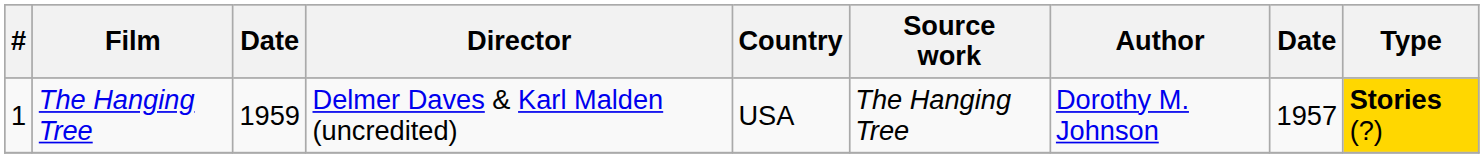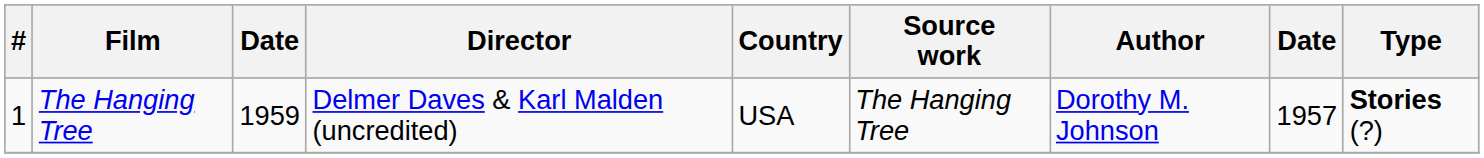(1396, 115) gold background -> (1396, 115) no background
